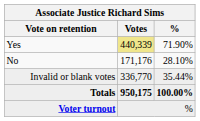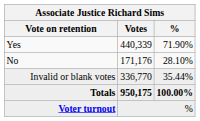(136, 44) khaki background -> (136, 44) no background
